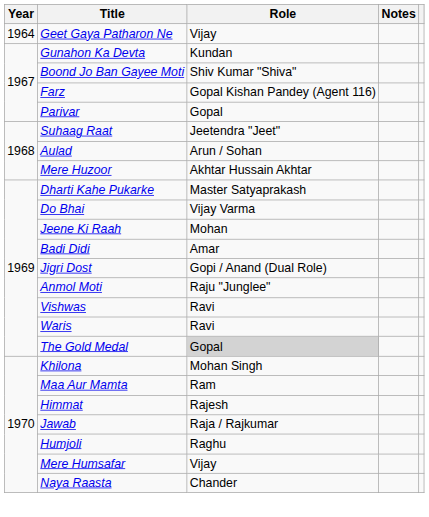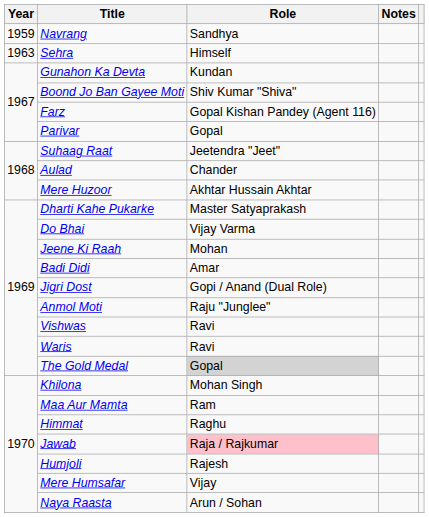+ row: (64, 33)
+ row: (57, 53)
- row: (106, 33)
(226, 151) Arun / Sohan -> (213, 170) Chander
(209, 405) Rajesh -> (208, 424) Raghu
(234, 424) no background -> (234, 444) pink background
(208, 444) Raghu -> (209, 463) Rajesh
(213, 483) Chander -> (226, 502) Arun / Sohan
